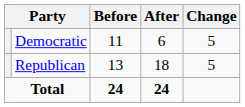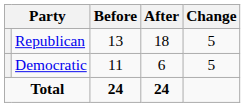rows swapped: (50, 65) <-> (51, 41)
